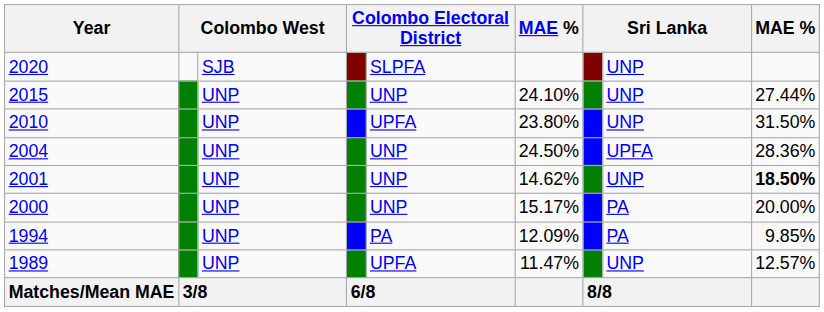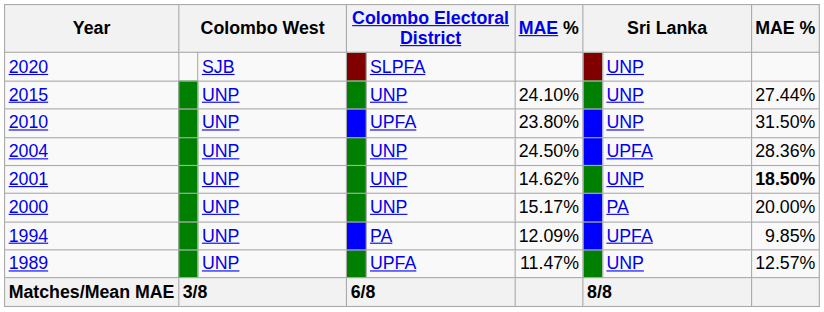(618, 235) PA -> (630, 235) UPFA
